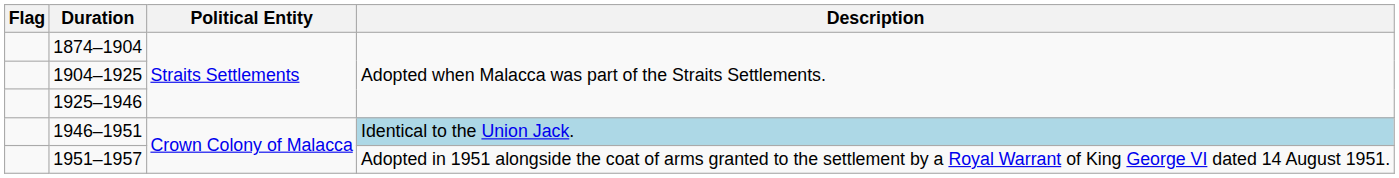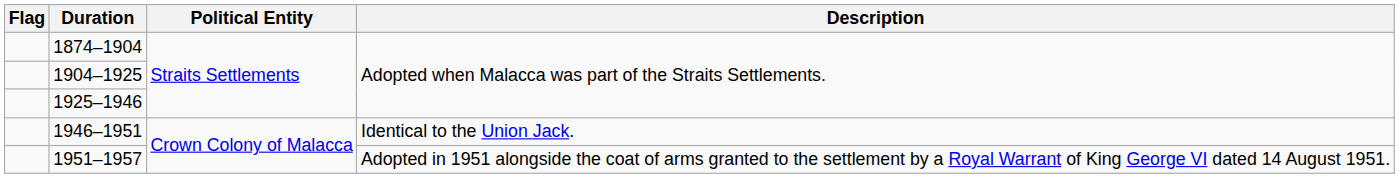(468, 131) lightblue background -> (468, 131) no background
